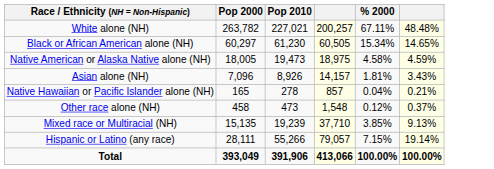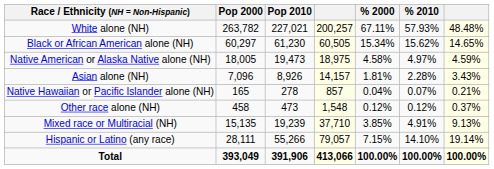+ column: (422, 12)
